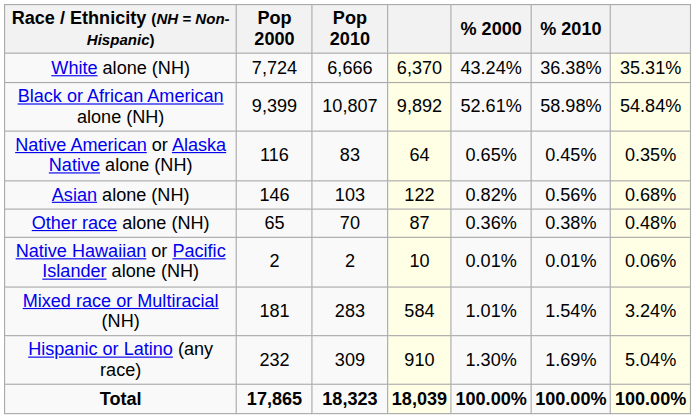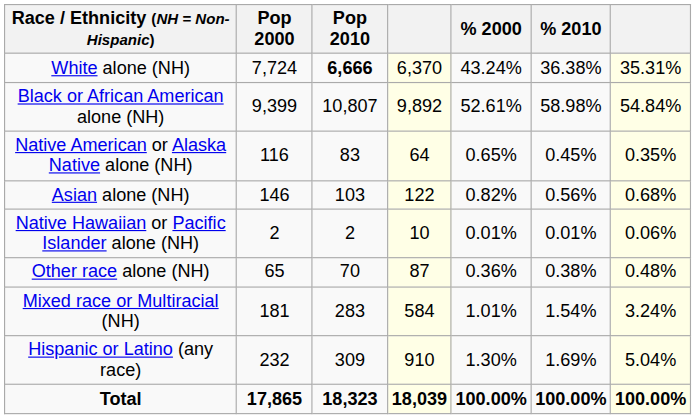(350, 67) normal -> (350, 67) bold
rows swapped: (121, 262) <-> (121, 223)
